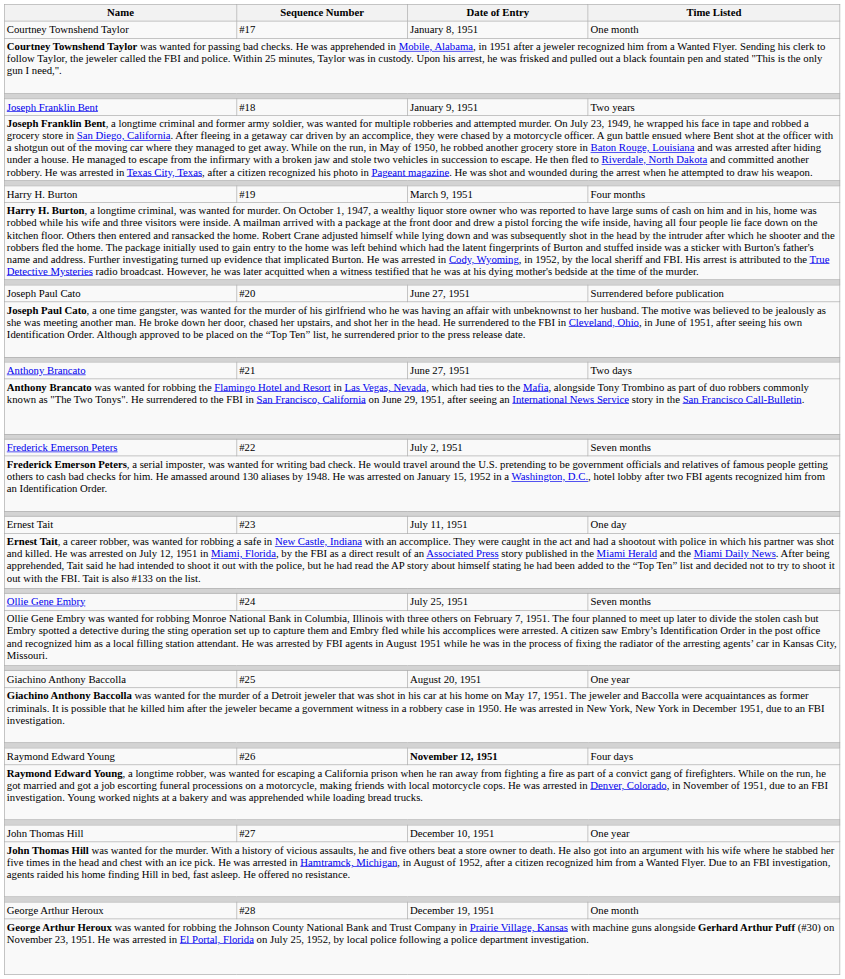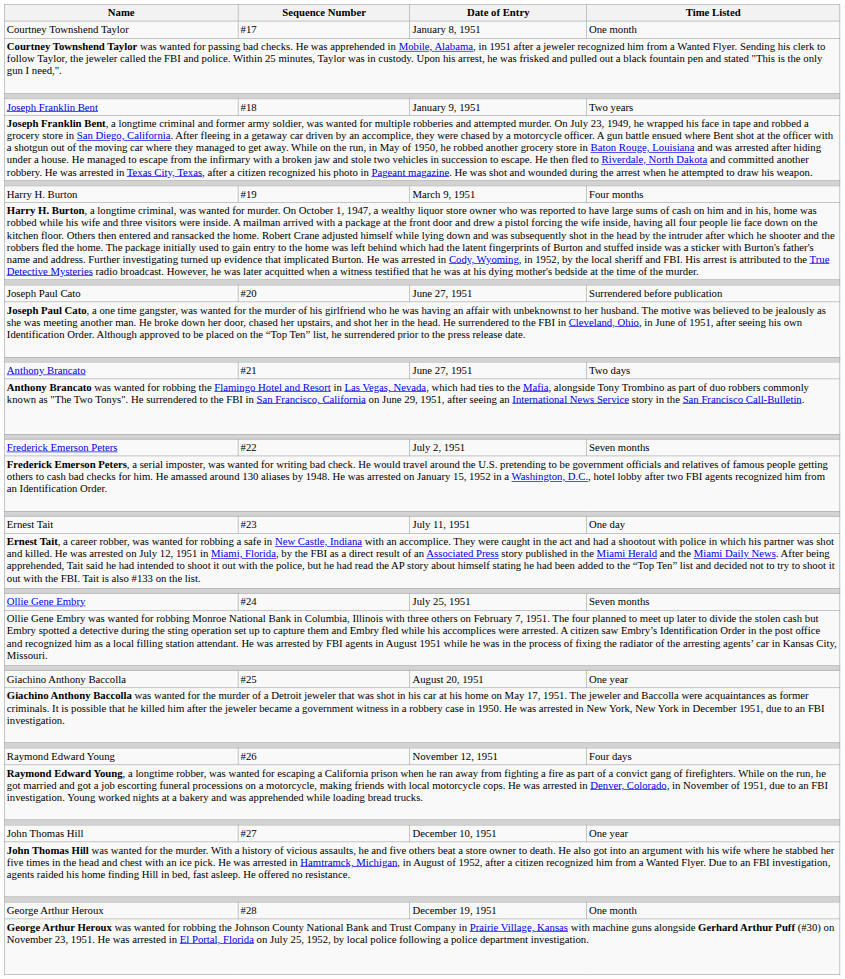(454, 756) bold -> (455, 756) normal
